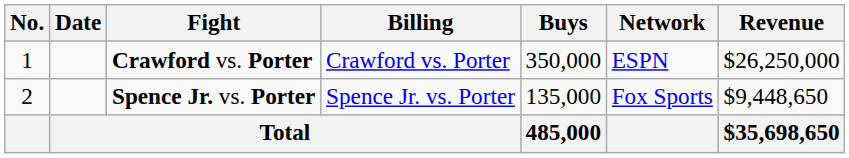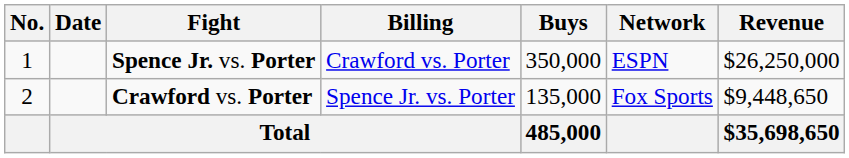(212, 59) Crawford vs. Porter -> (214, 59) Spence Jr. vs. Porter
(214, 96) Spence Jr. vs. Porter -> (212, 96) Crawford vs. Porter
